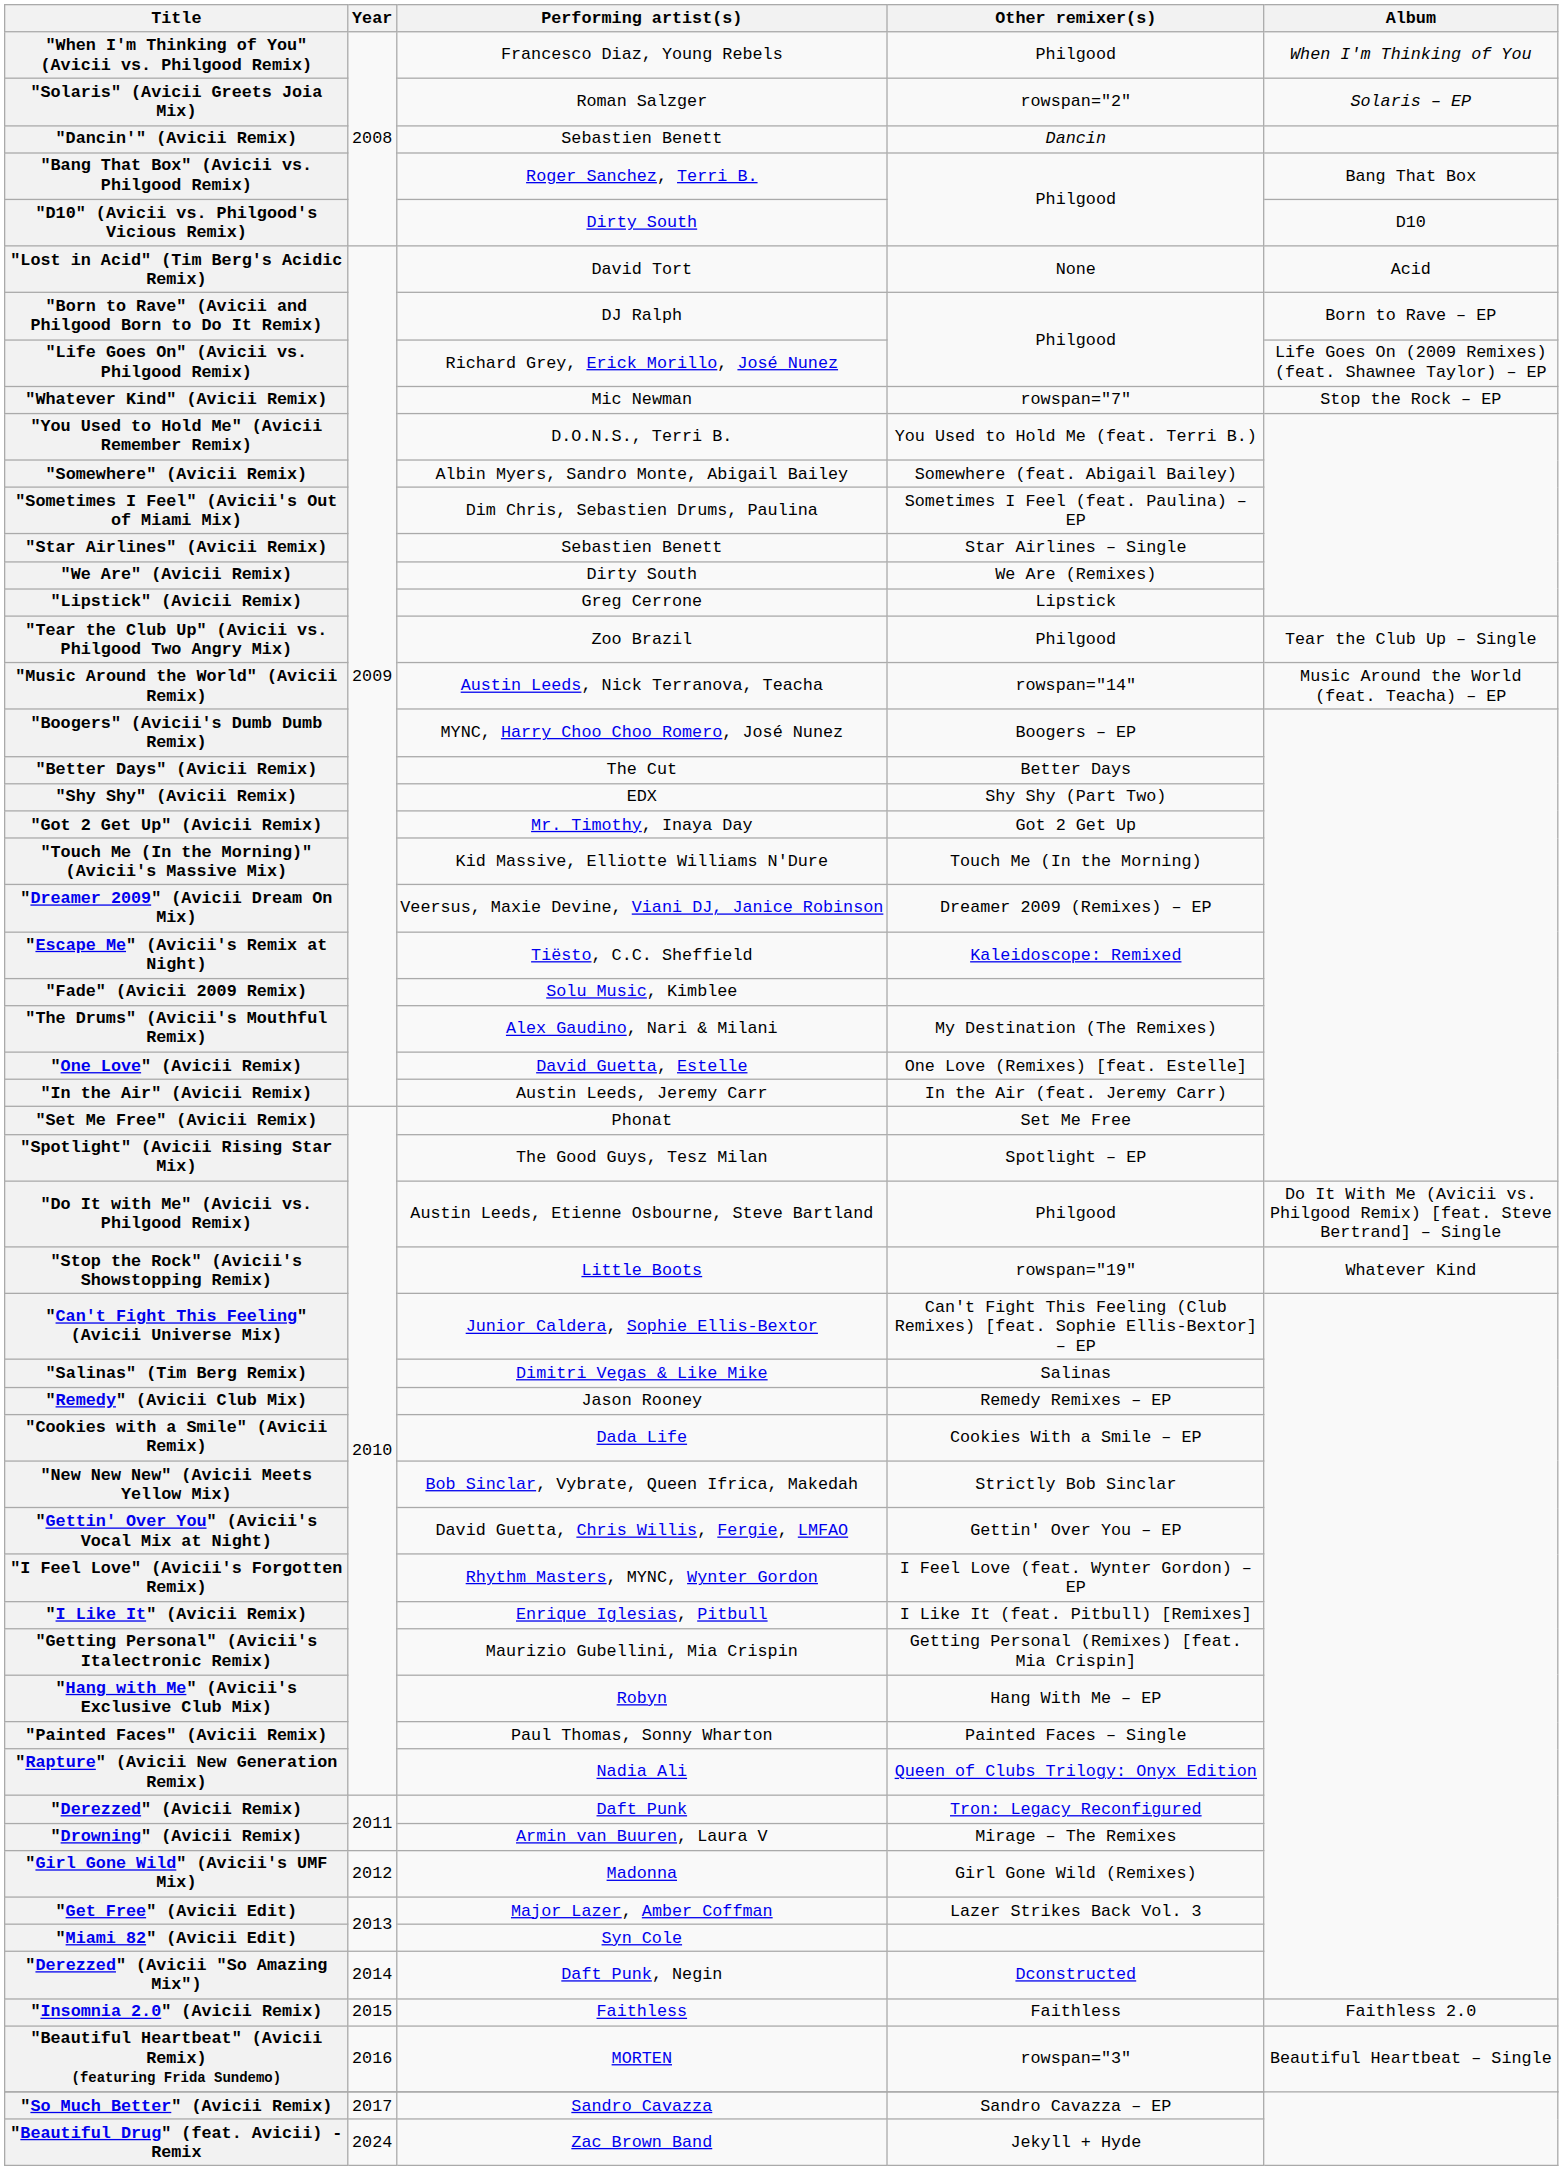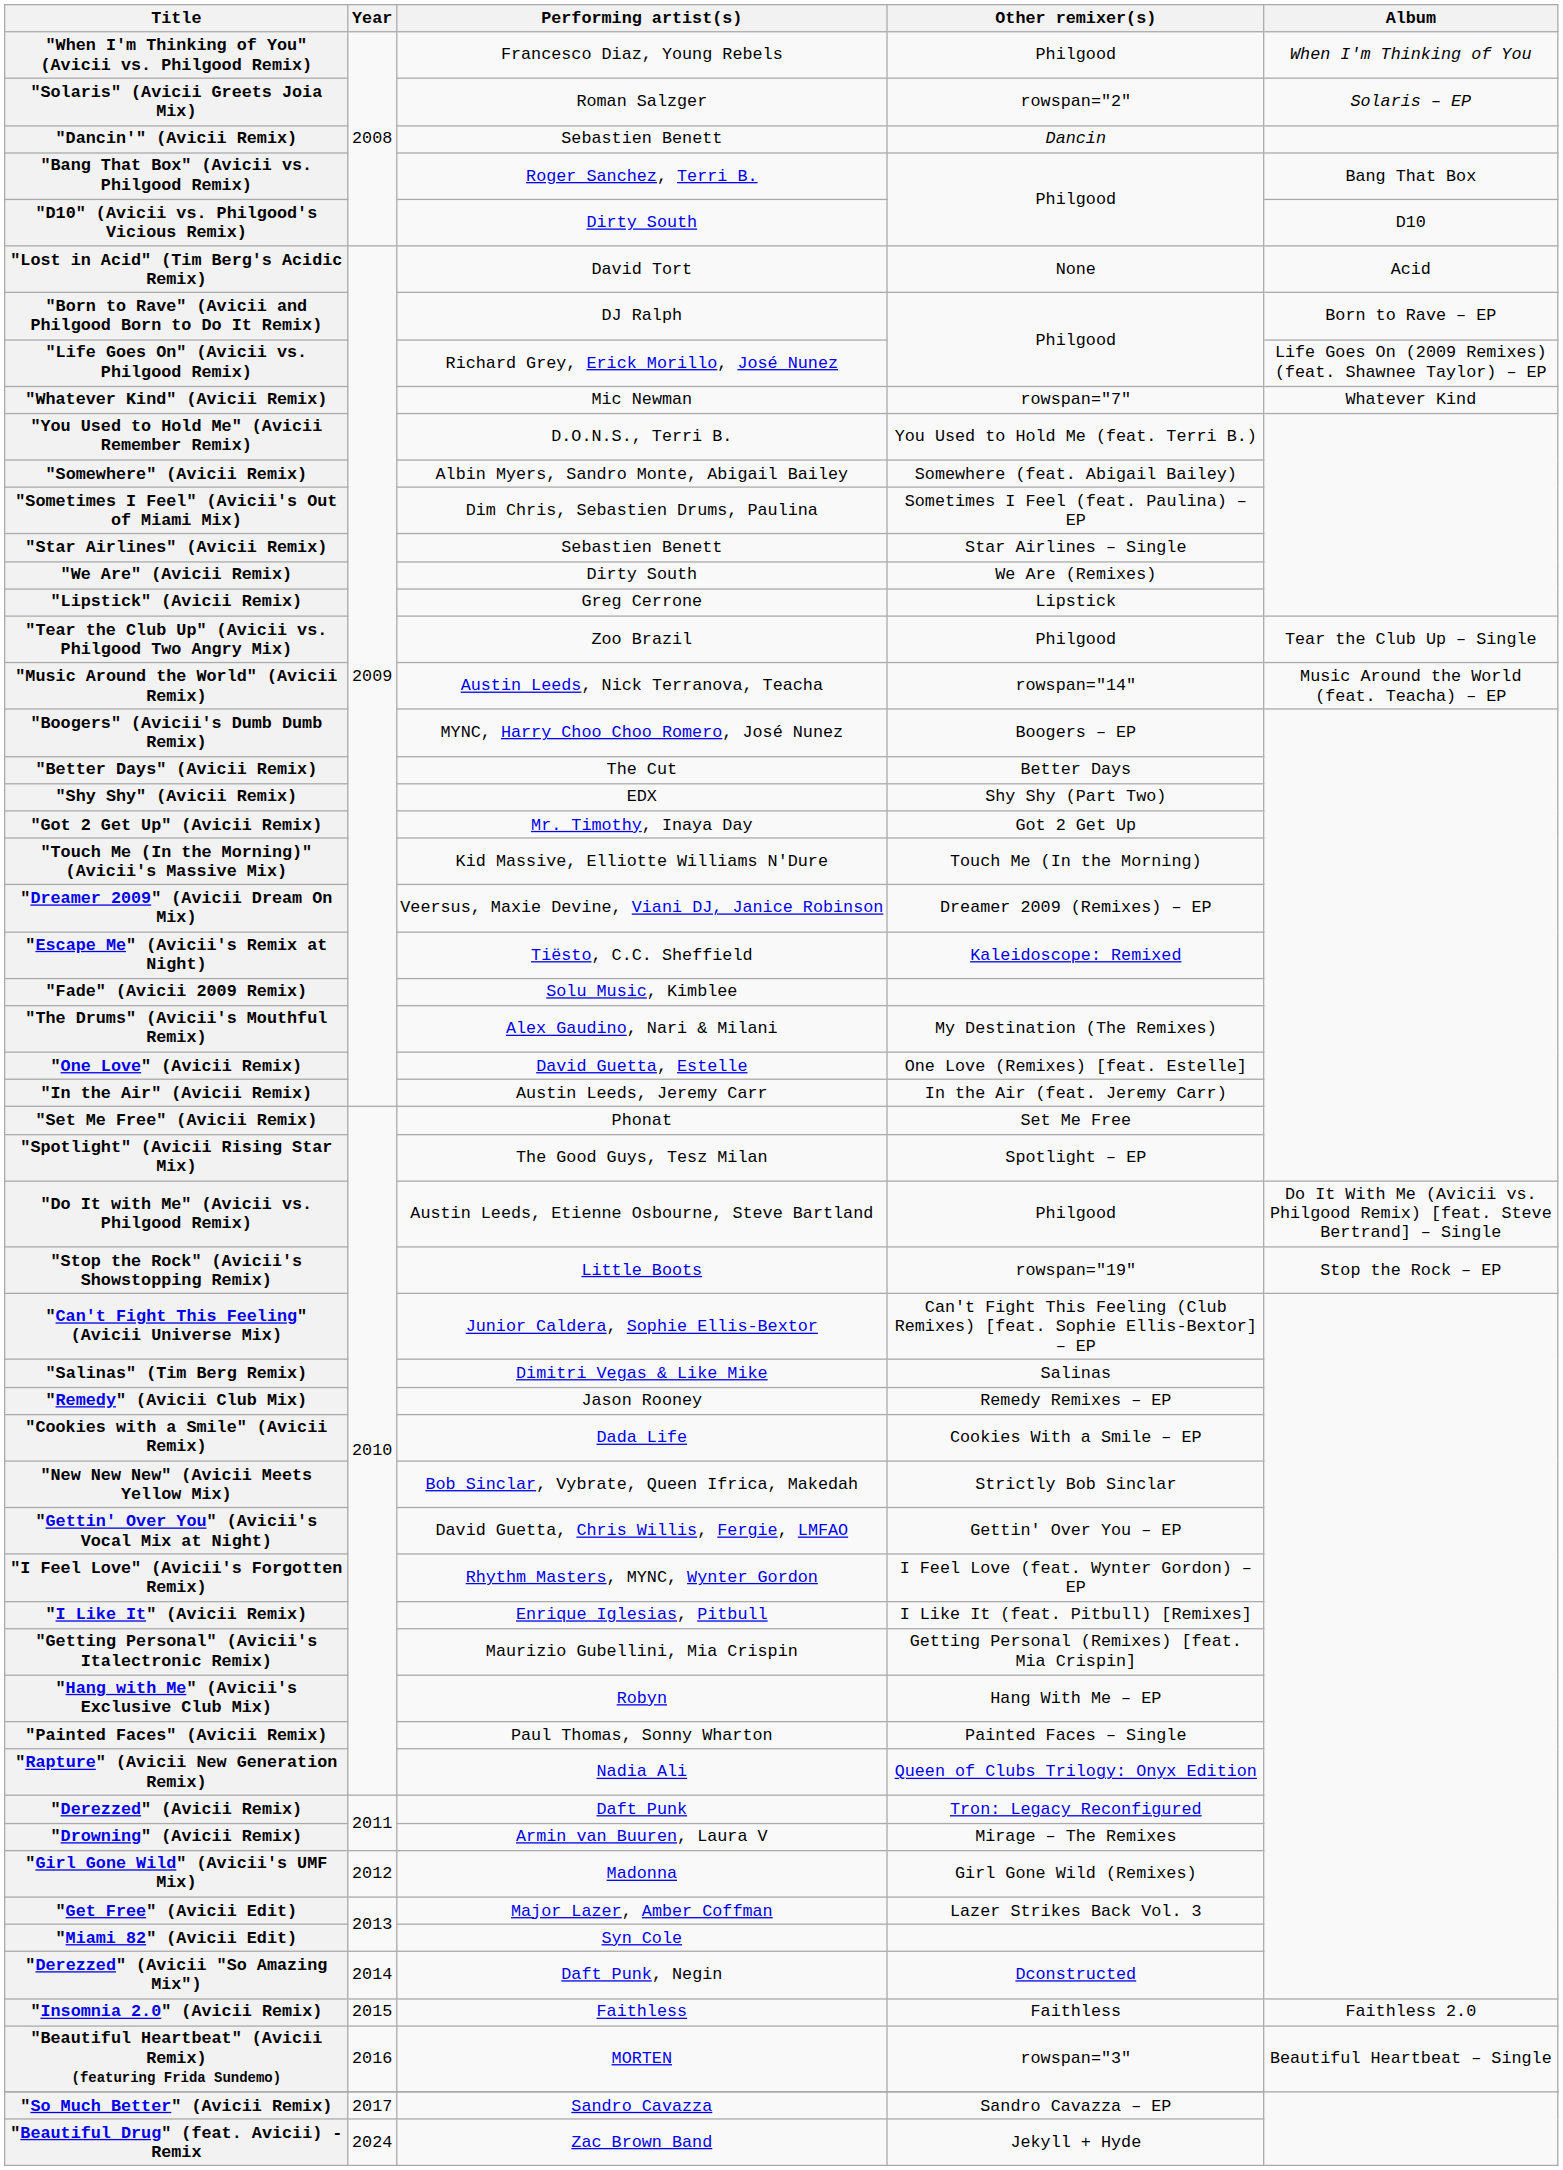(1411, 400) Stop the Rock – EP -> (1411, 400) Whatever Kind
(1411, 1270) Whatever Kind -> (1411, 1270) Stop the Rock – EP
